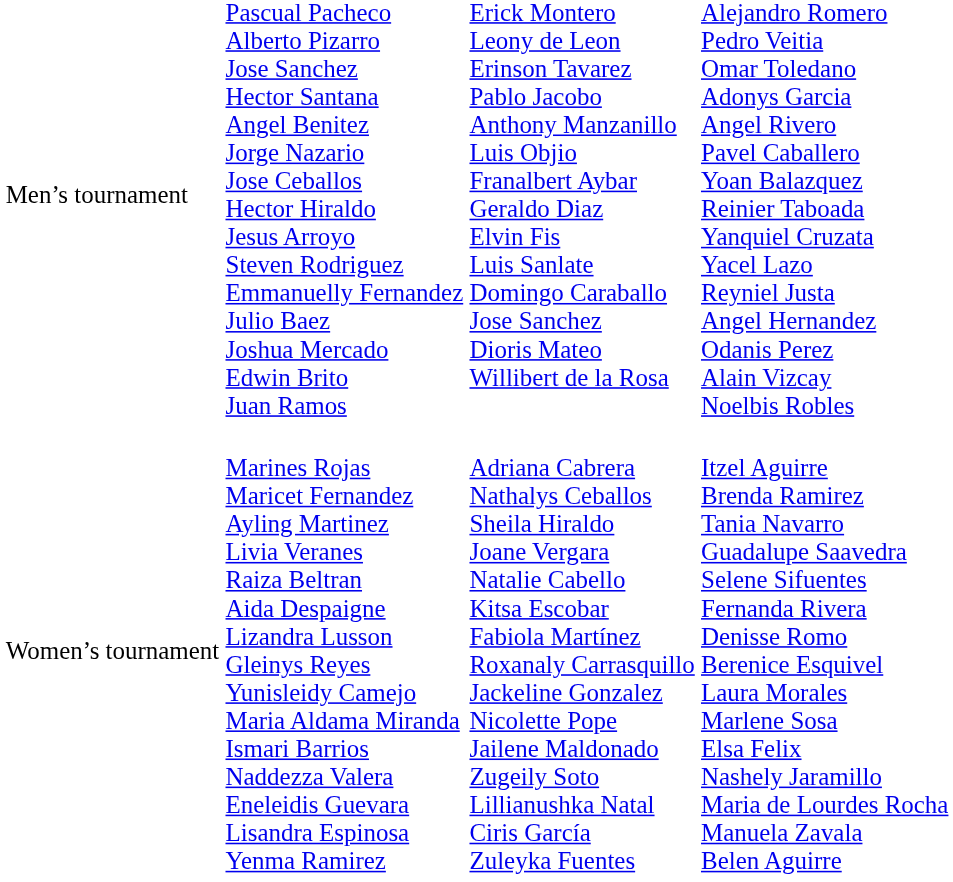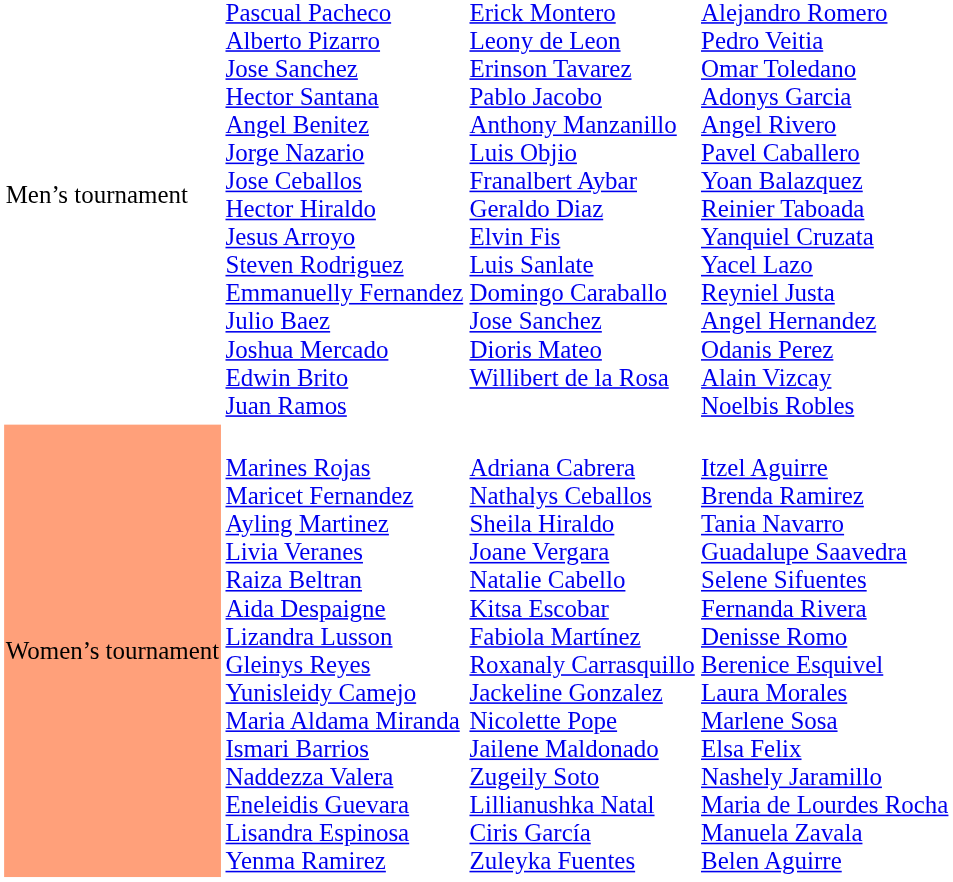(112, 650) no background -> (112, 650) lightsalmon background
